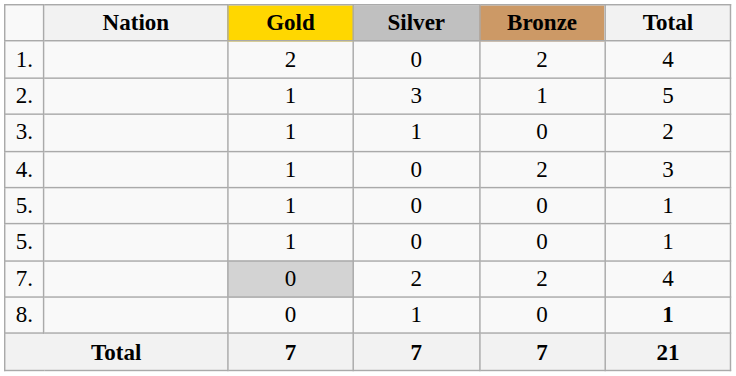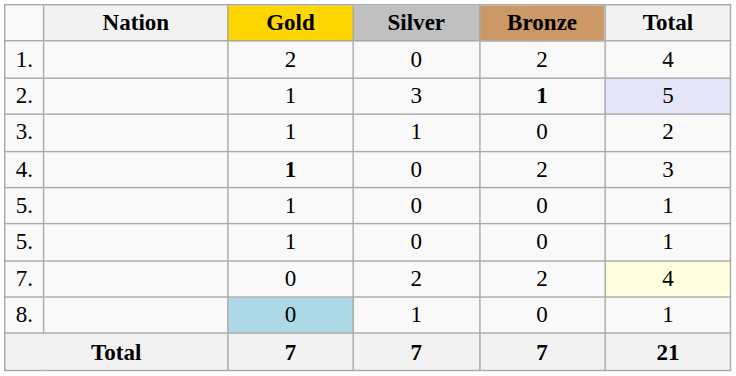(542, 95) normal -> (542, 95) bold
(668, 95) no background -> (668, 95) lavender background
(290, 168) normal -> (290, 168) bold
(290, 278) lightgrey background -> (290, 278) no background
(668, 278) no background -> (668, 278) lightyellow background
(290, 315) no background -> (290, 315) lightblue background
(668, 315) bold -> (668, 315) normal
